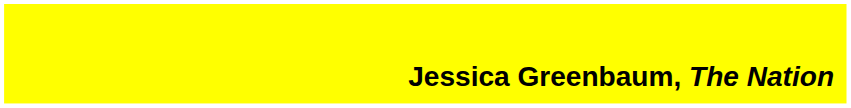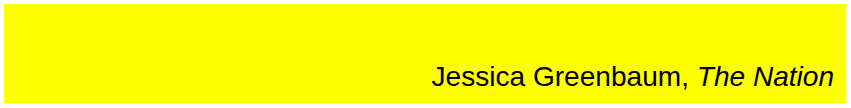(621, 76) bold -> (633, 76) normal
